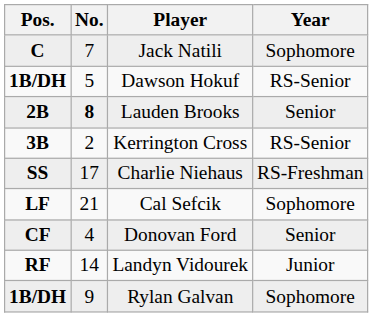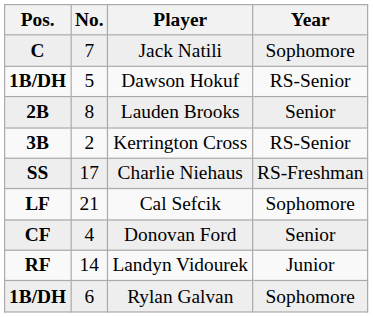(89, 111) bold -> (89, 111) normal
(89, 296) 9 -> (89, 296) 6
